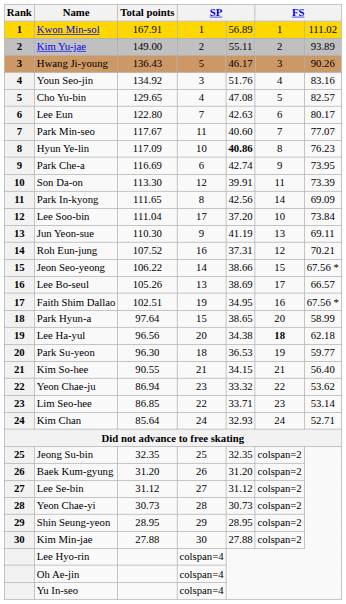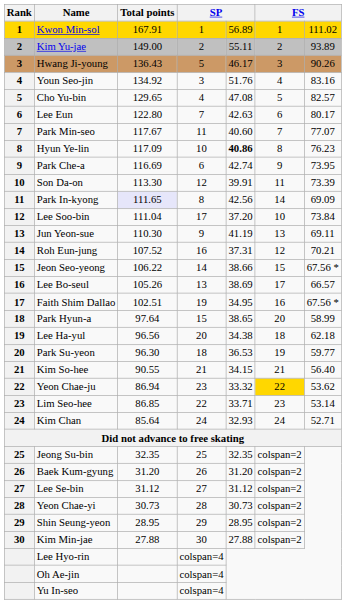(147, 200) no background -> (147, 200) lavender background
(280, 336) bold -> (280, 336) normal
(280, 387) no background -> (280, 387) gold background
